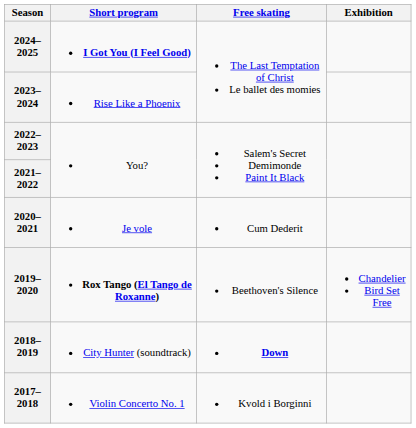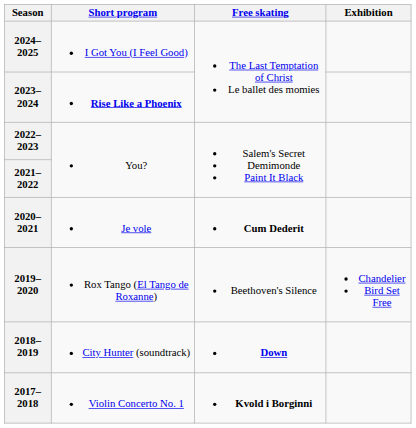(124, 53) bold -> (123, 53) normal
(124, 103) normal -> (123, 103) bold
(261, 228) normal -> (260, 228) bold
(124, 291) bold -> (123, 291) normal
(261, 404) normal -> (260, 404) bold
